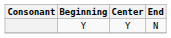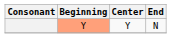(83, 26) no background -> (83, 26) lightsalmon background
